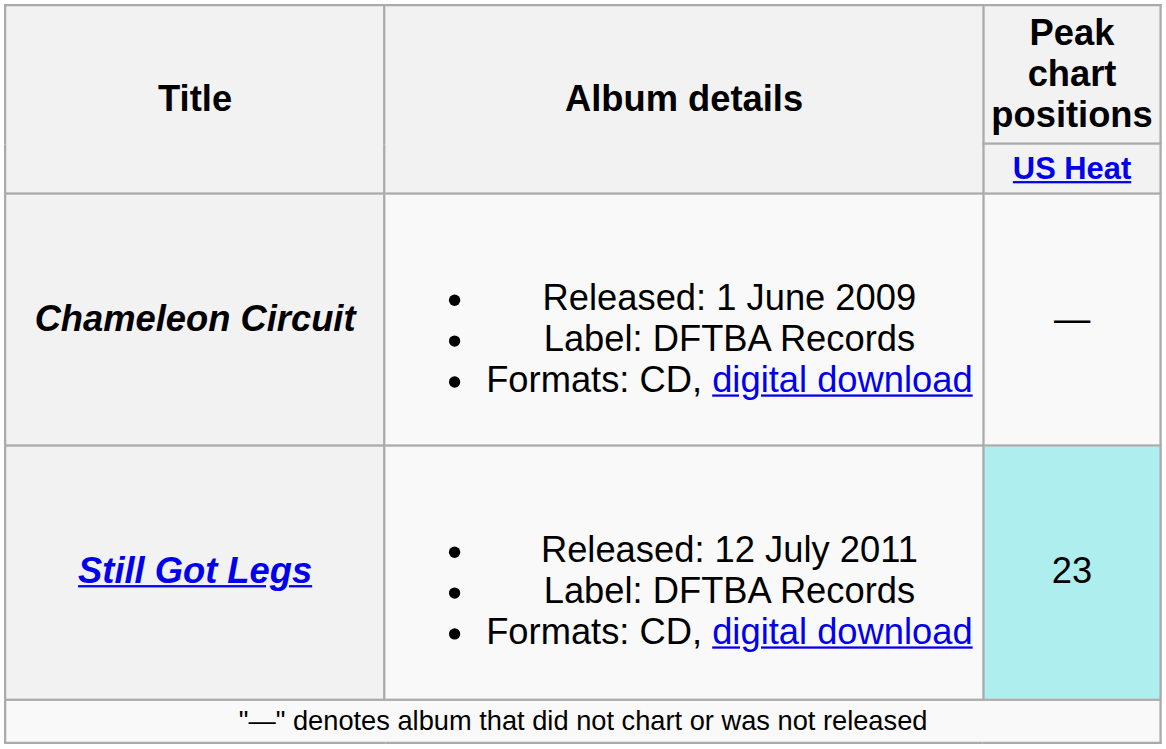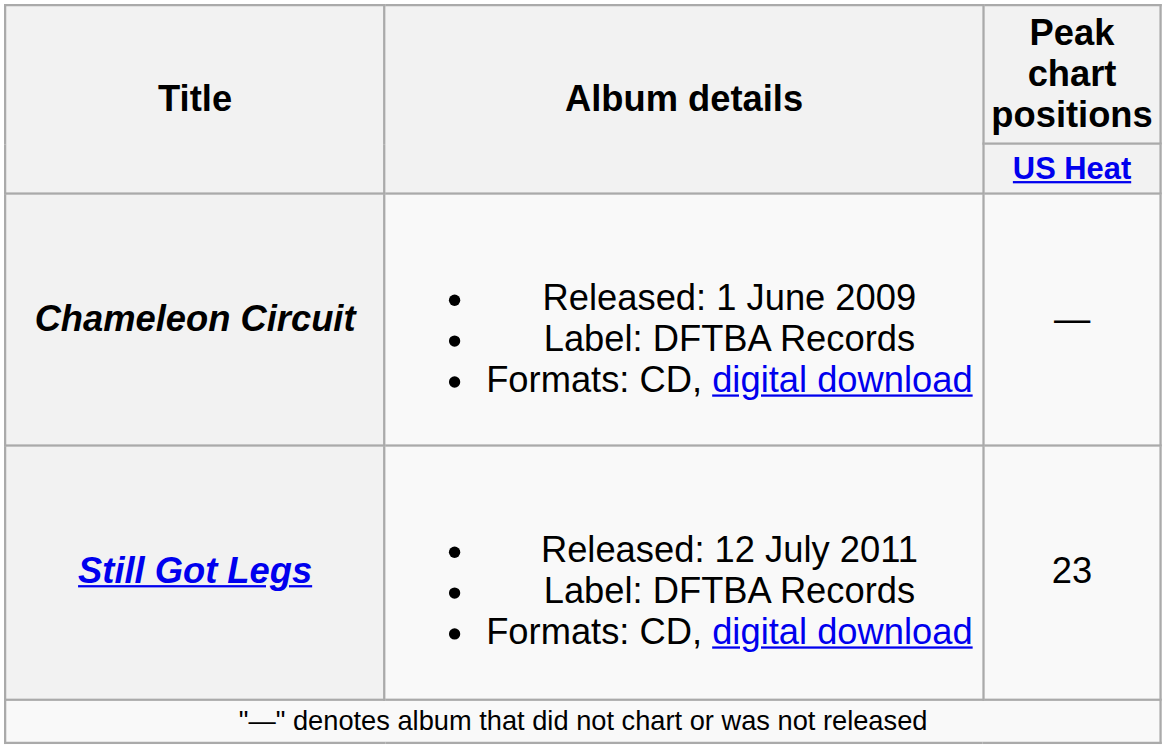(1072, 571) paleturquoise background -> (1072, 571) no background
